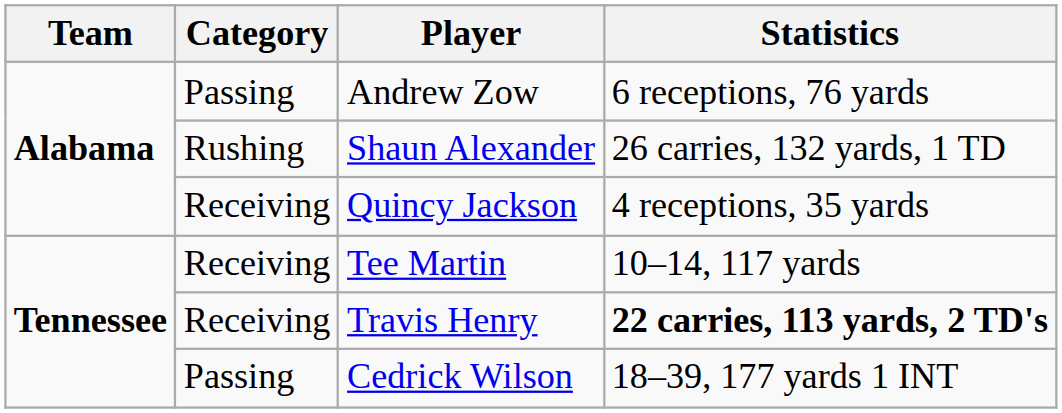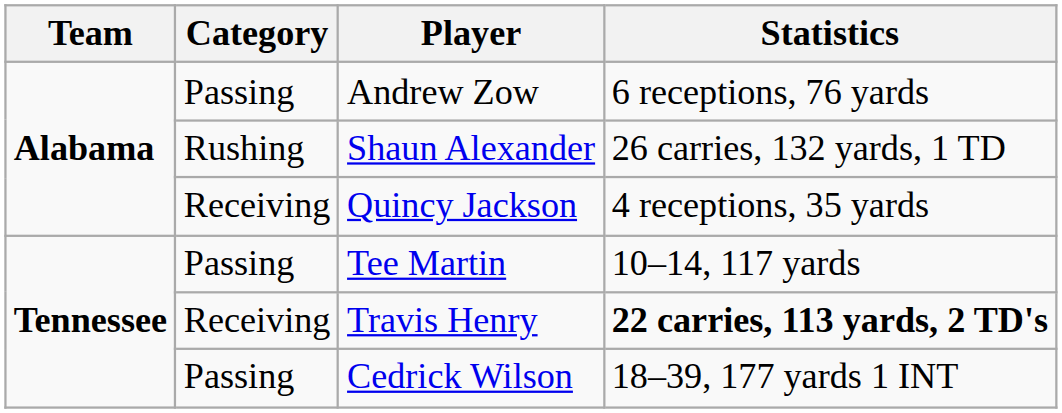(257, 262) Receiving -> (239, 262) Passing
